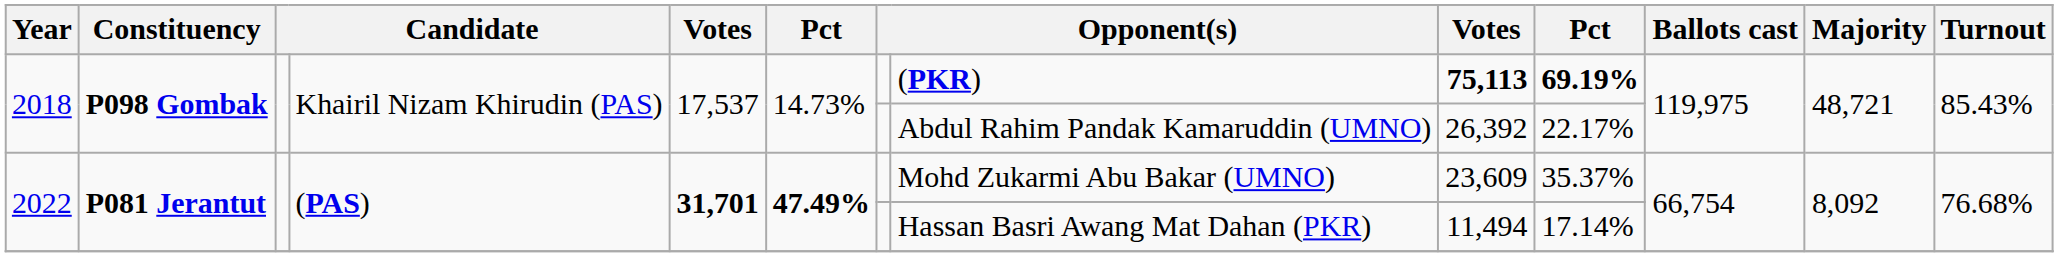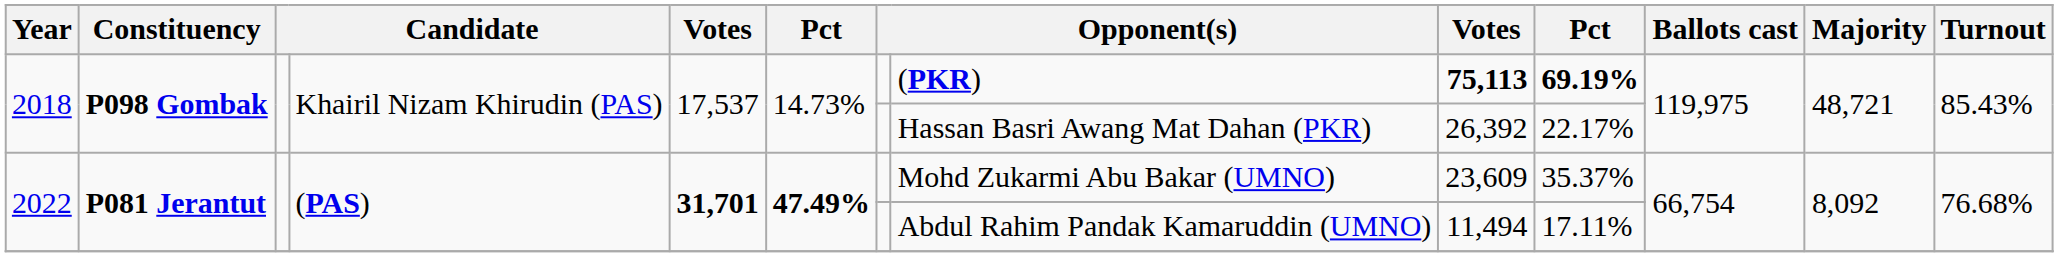(1165, 127) Abdul Rahim Pandak Kamaruddin (UMNO) -> (1134, 127) Hassan Basri Awang Mat Dahan (PKR)
(1134, 226) Hassan Basri Awang Mat Dahan (PKR) -> (1165, 226) Abdul Rahim Pandak Kamaruddin (UMNO)
(1588, 226) 17.14% -> (1587, 226) 17.11%
